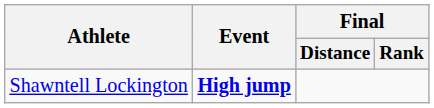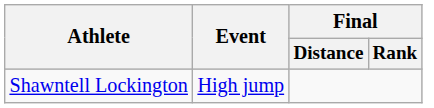(244, 86) bold -> (241, 86) normal
